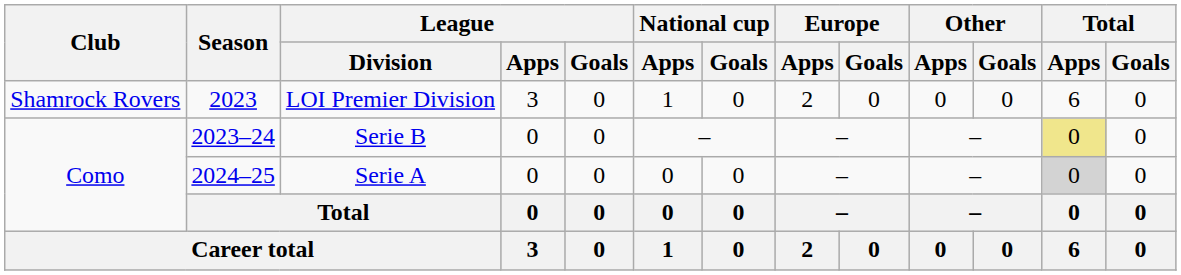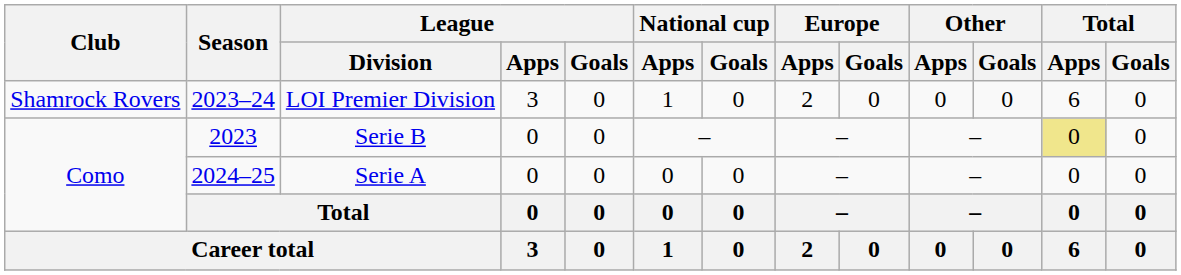(233, 99) 2023 -> (233, 99) 2023–24
(233, 136) 2023–24 -> (233, 136) 2023
(1074, 174) lightgrey background -> (1074, 174) no background
